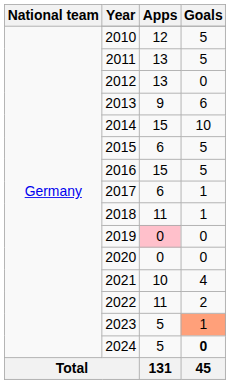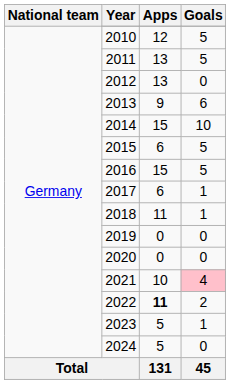(160, 236) pink background -> (160, 236) no background
(203, 280) no background -> (203, 280) pink background
(160, 302) normal -> (160, 302) bold
(203, 324) lightsalmon background -> (203, 324) no background
(203, 346) bold -> (203, 346) normal
